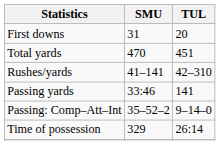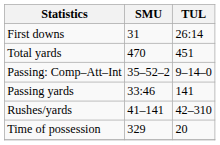(182, 33) 20 -> (189, 33) 26:14
rows swapped: (40, 72) <-> (64, 110)
(189, 130) 26:14 -> (182, 130) 20
